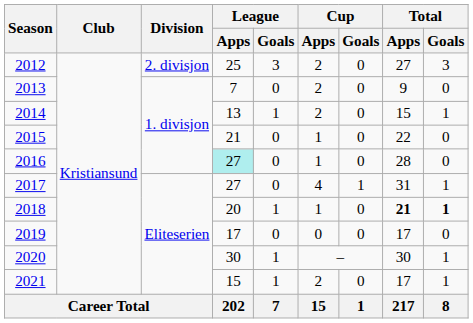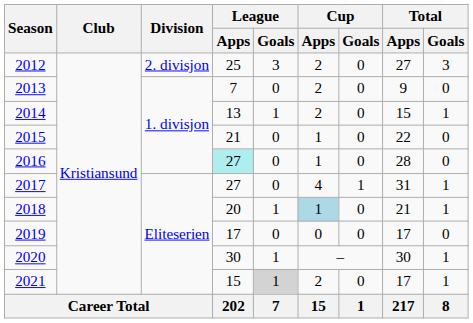(318, 209) no background -> (318, 209) lightblue background
(403, 209) bold -> (403, 209) normal
(446, 209) bold -> (446, 209) normal
(276, 281) no background -> (276, 281) lightgrey background
